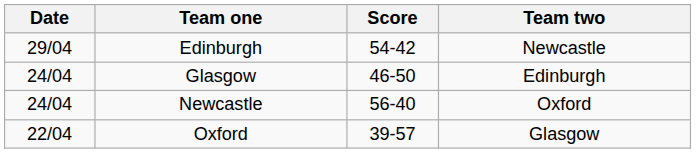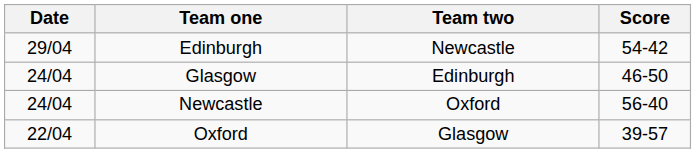columns swapped: (392, 18) <-> (564, 18)
